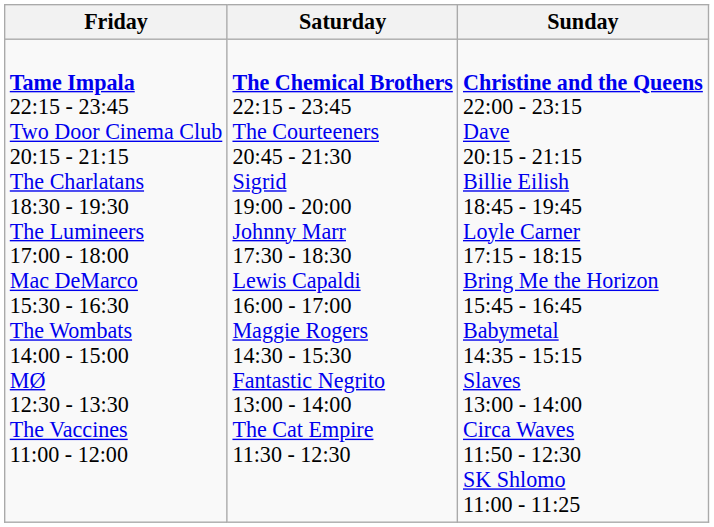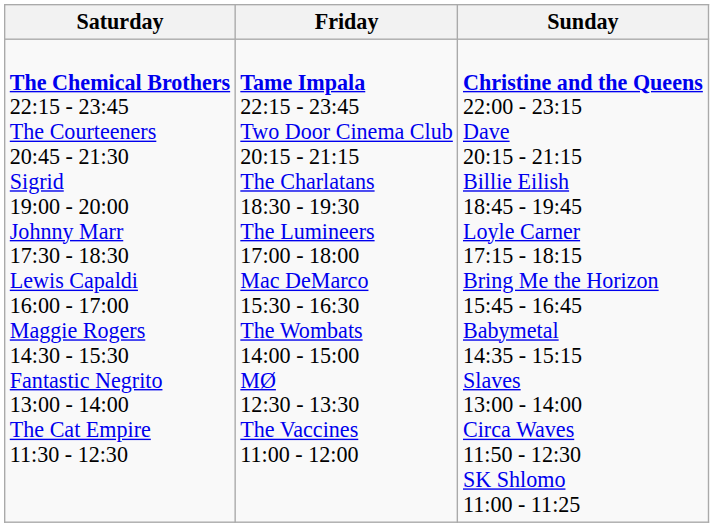columns swapped: (116, 22) <-> (343, 22)
